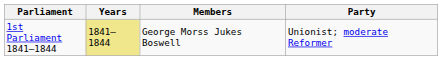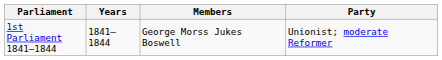(102, 38) khaki background -> (102, 38) no background
